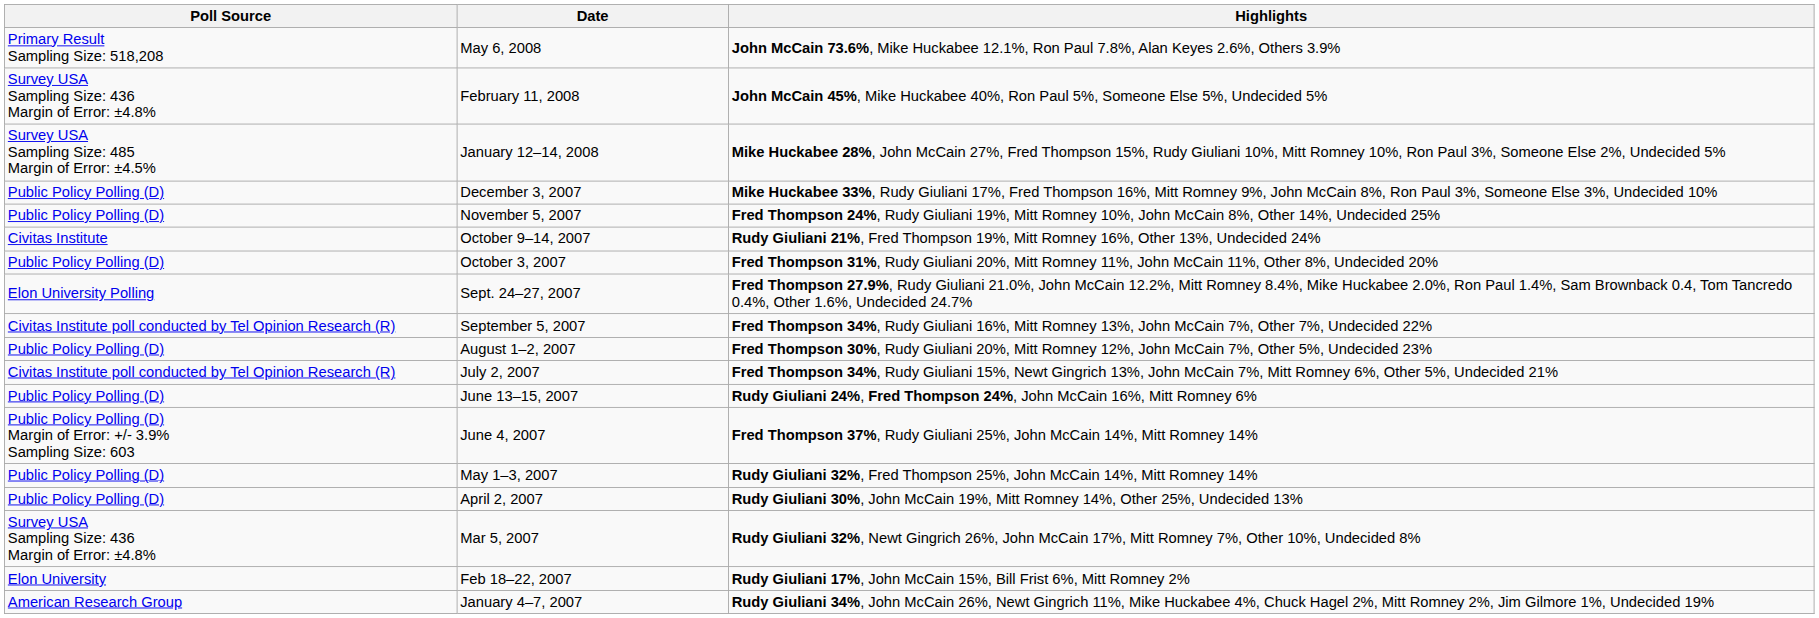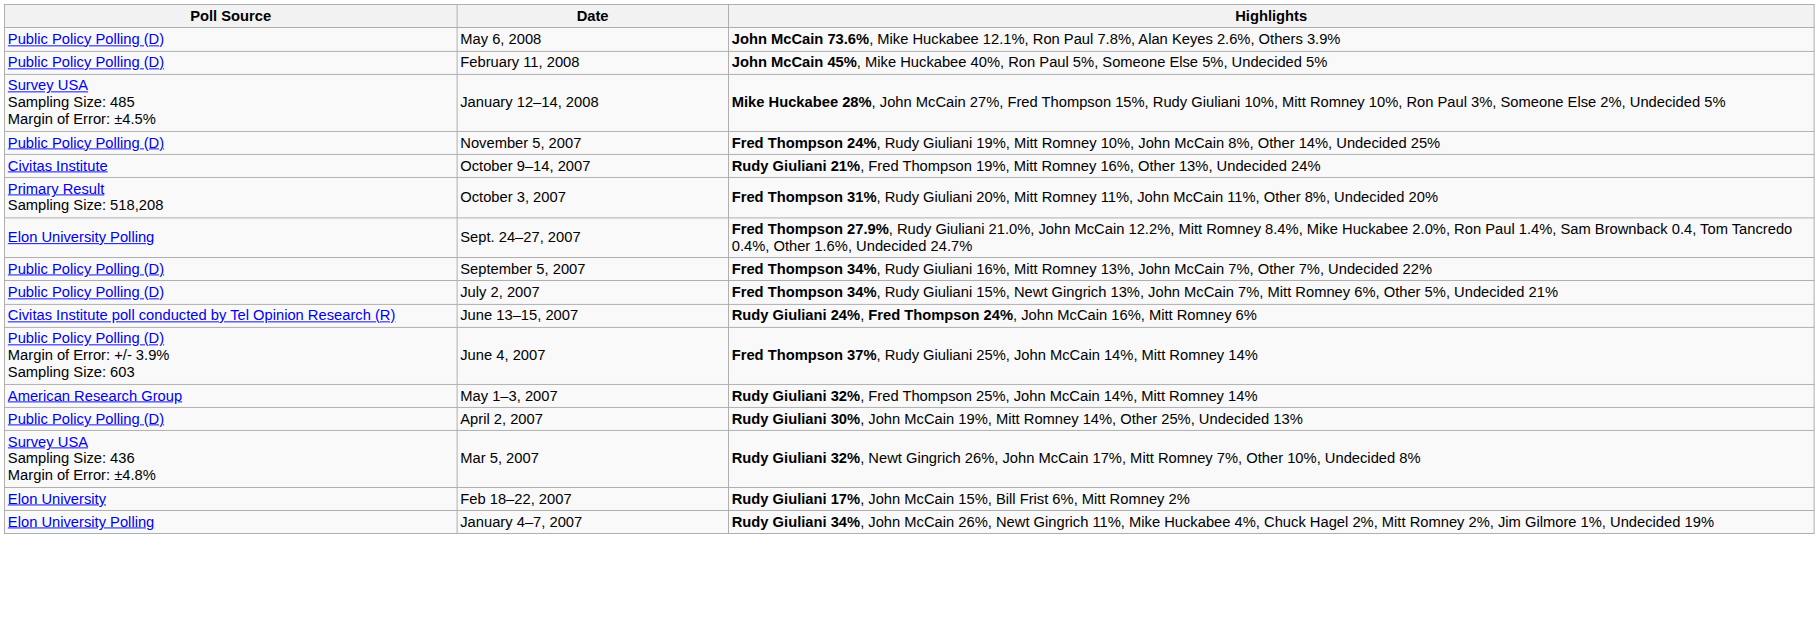(86, 47) Primary Result Sampling Size: 518,208 -> (86, 39) Public Policy Polling (D)
(82, 95) Survey USA Sampling Size: 436 Margin of Error: ±4.8% -> (86, 62) Public Policy Polling (D)
- row: (521, 192)
(86, 262) Public Policy Polling (D) -> (86, 197) Primary Result Sampling Size: 518,208
(202, 325) Civitas Institute poll conducted by Tel Opinion Research (R) -> (86, 269) Public Policy Polling (D)
- row: (518, 348)
(202, 372) Civitas Institute poll conducted by Tel Opinion Research (R) -> (86, 292) Public Policy Polling (D)
(86, 395) Public Policy Polling (D) -> (202, 315) Civitas Institute poll conducted by Tel Opinion Research (R)
(86, 475) Public Policy Polling (D) -> (95, 395) American Research Group
(95, 601) American Research Group -> (81, 522) Elon University Polling
